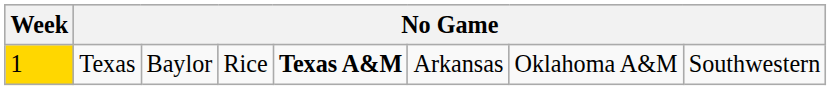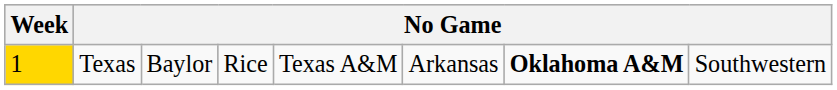(341, 64) bold -> (338, 64) normal
(596, 64) normal -> (597, 64) bold
